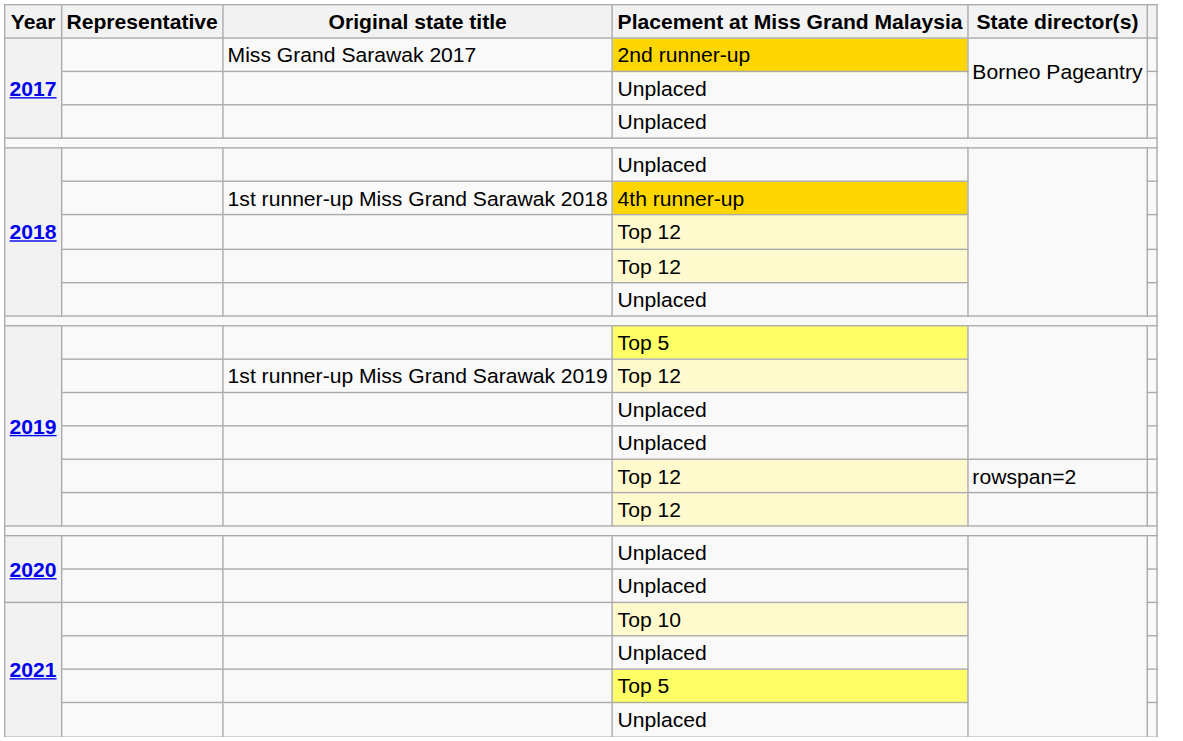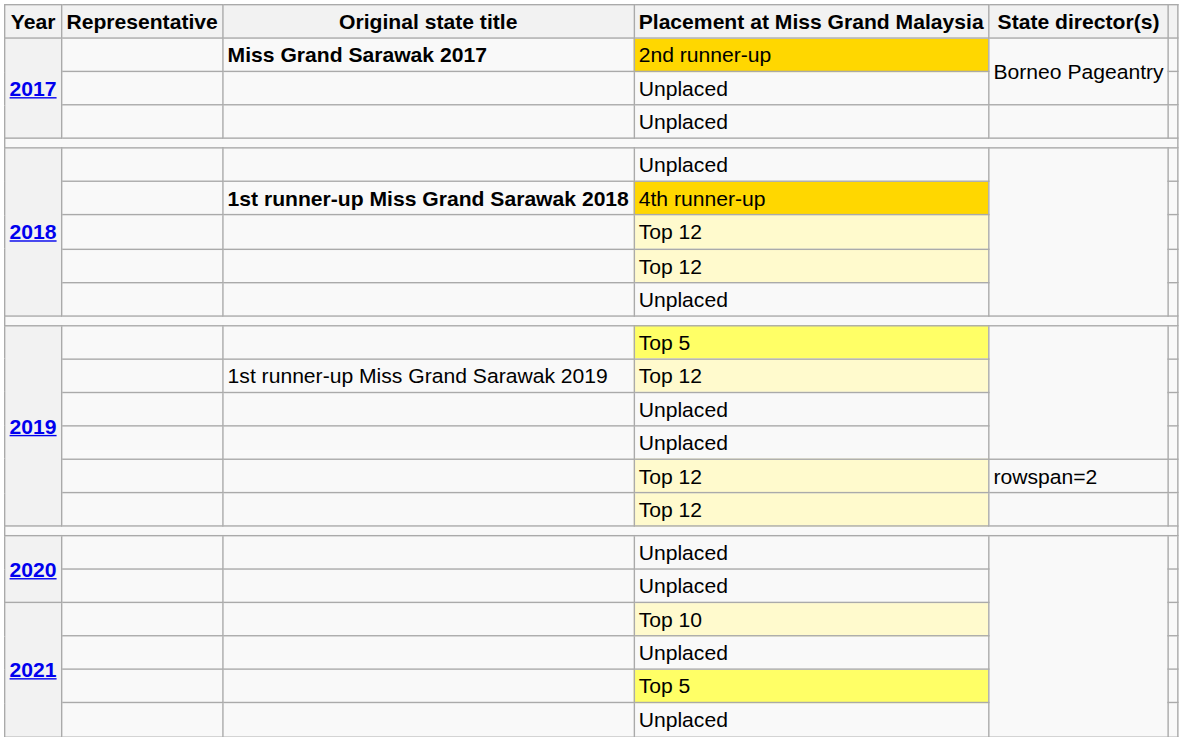(352, 55) normal -> (357, 55) bold
(418, 199) normal -> (428, 199) bold
